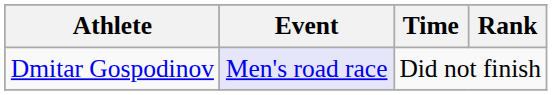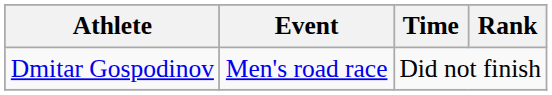(307, 67) lavender background -> (307, 67) no background
